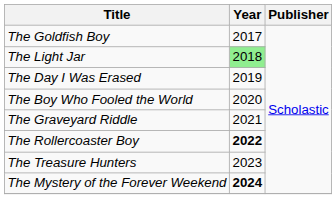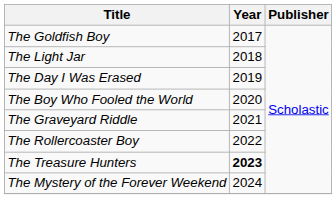(247, 57) lightgreen background -> (247, 57) no background
(247, 141) bold -> (247, 141) normal
(247, 162) normal -> (247, 162) bold
(247, 183) bold -> (247, 183) normal
